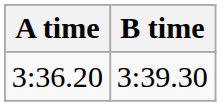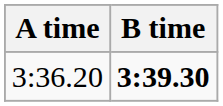(162, 76) normal -> (163, 76) bold
